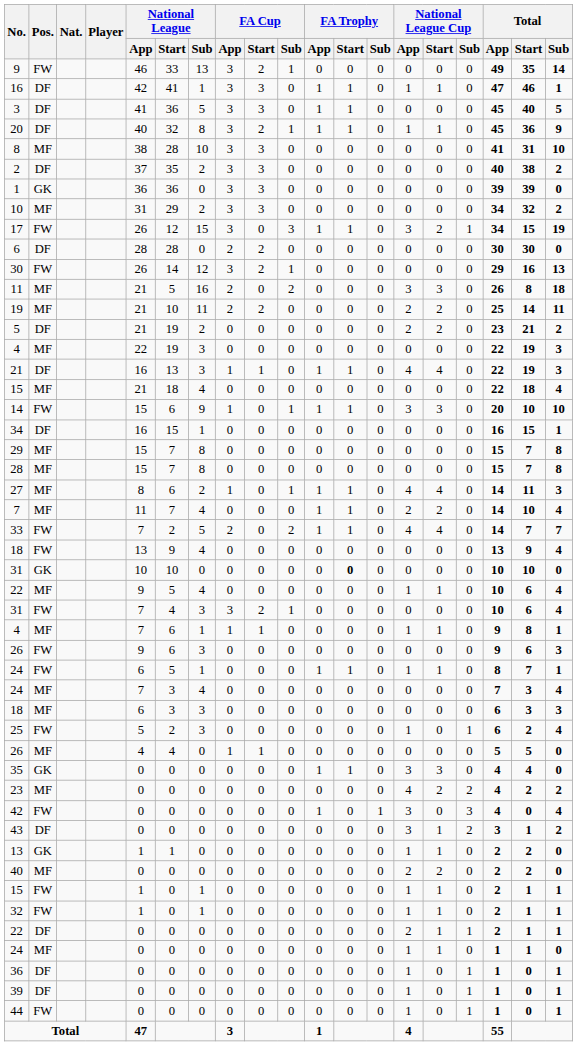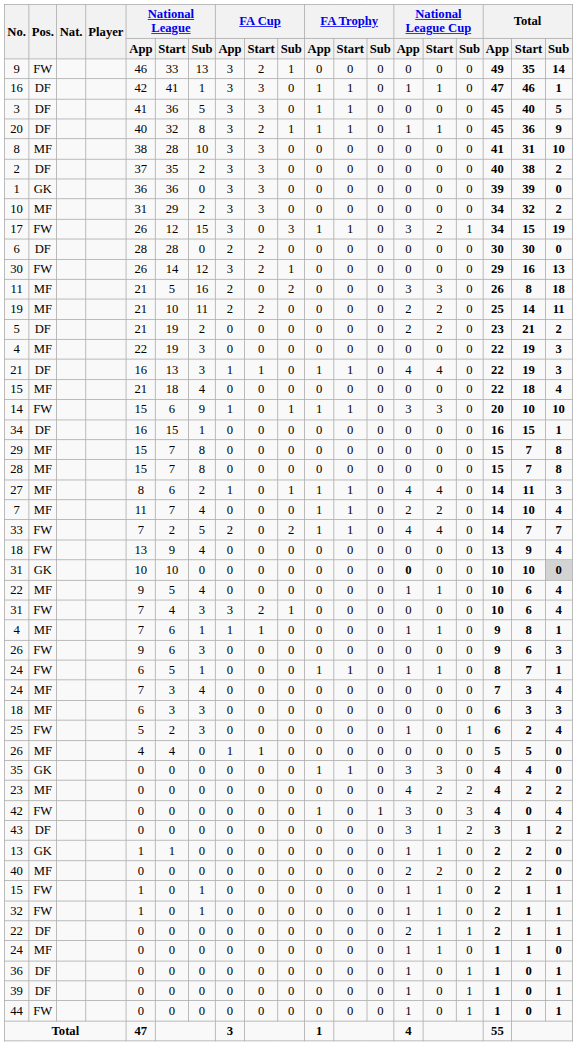(350, 569) bold -> (350, 569) normal
(408, 569) normal -> (408, 569) bold
(559, 569) no background -> (559, 569) lightgrey background
